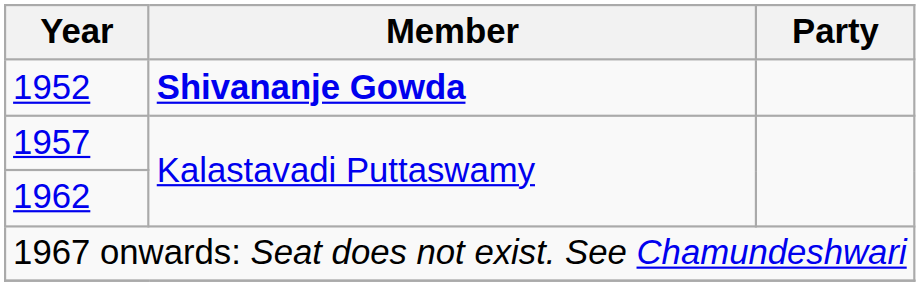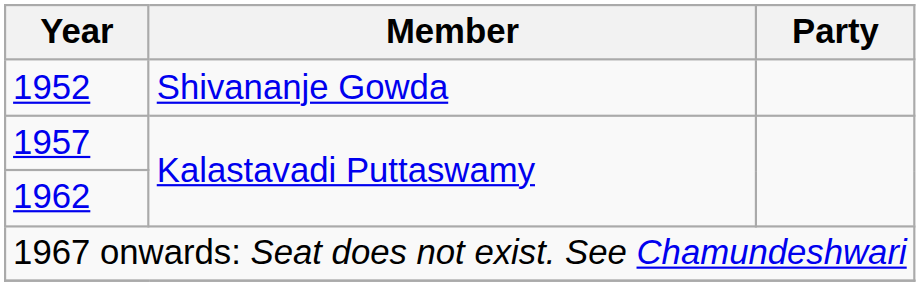(311, 87) bold -> (302, 87) normal
